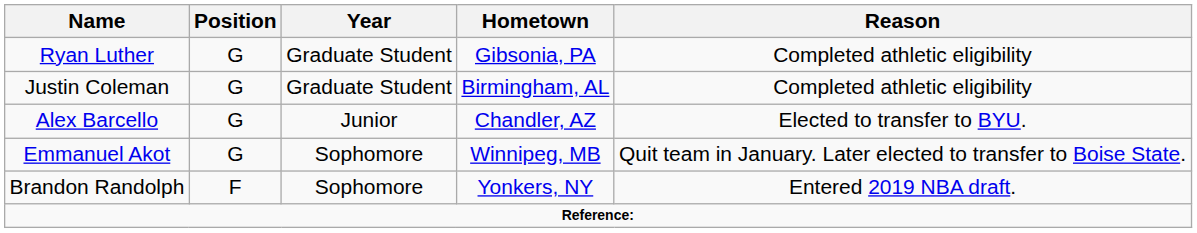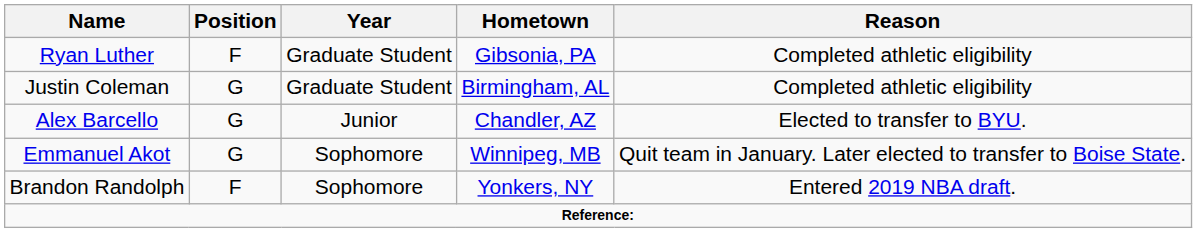(235, 54) G -> (235, 54) F
